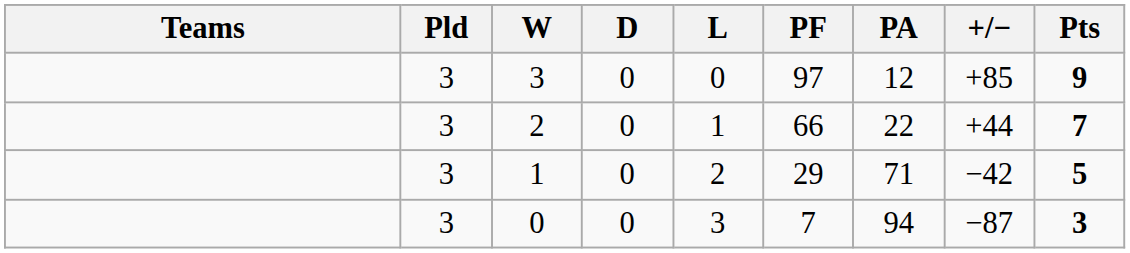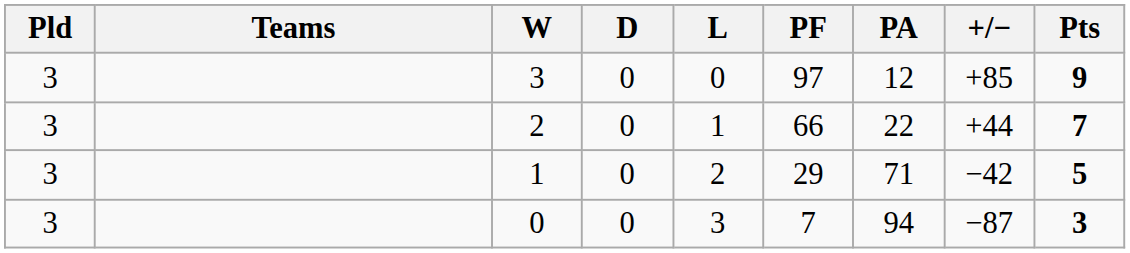columns swapped: (203, 28) <-> (446, 28)
